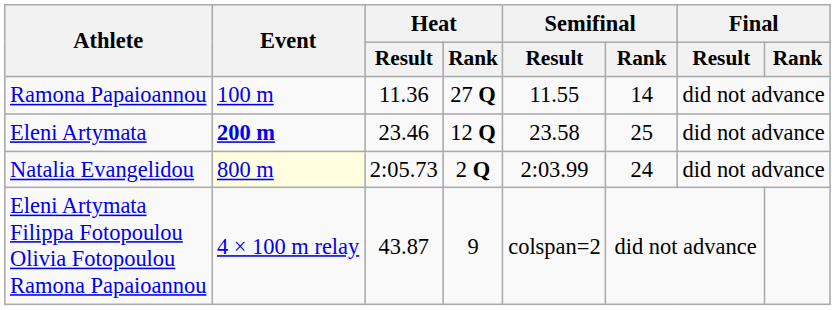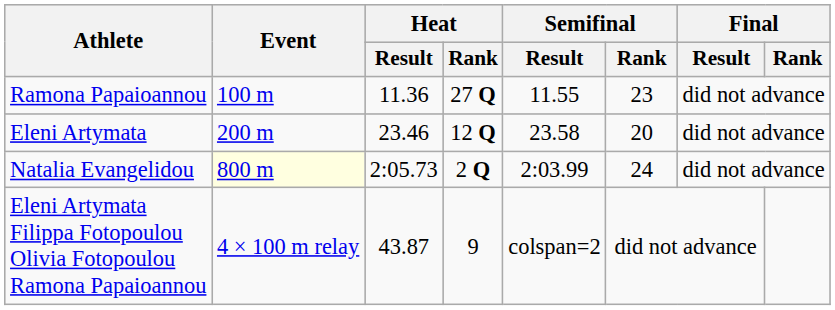(642, 95) 14 -> (642, 95) 23
(246, 132) bold -> (245, 132) normal
(642, 132) 25 -> (642, 132) 20
